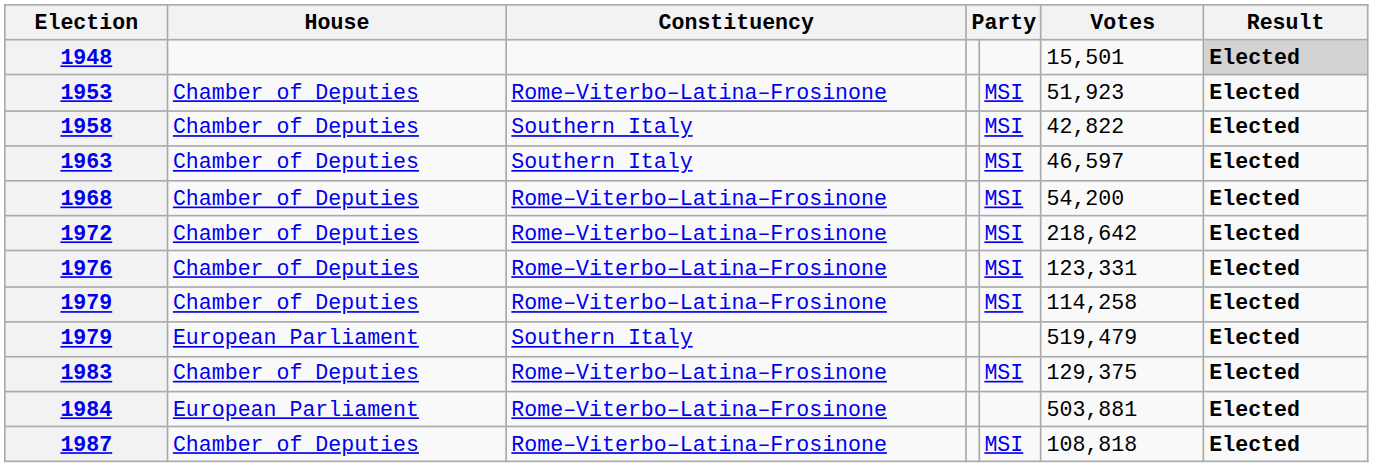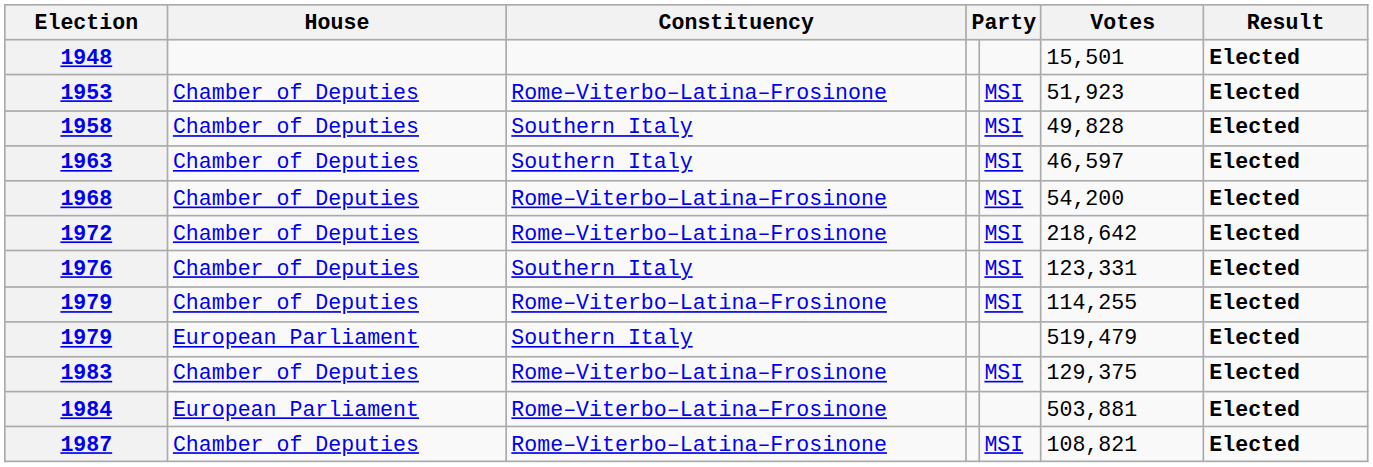(1255, 58) lightgrey background -> (1255, 58) no background
(1085, 128) 42,822 -> (1085, 128) 49,828
(699, 269) Rome–Viterbo–Latina–Frosinone -> (602, 269) Southern Italy
(1092, 304) 114,258 -> (1092, 304) 114,255
(1092, 444) 108,818 -> (1092, 444) 108,821
